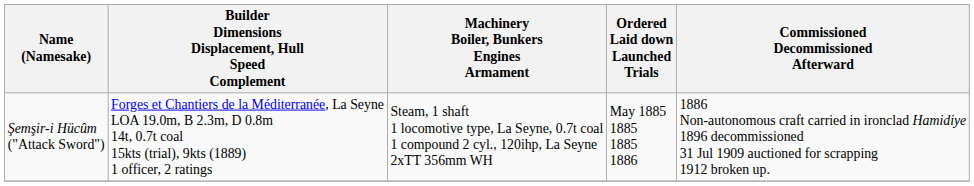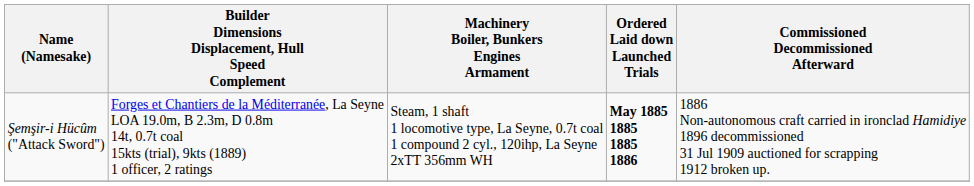(638, 137) normal -> (639, 137) bold
